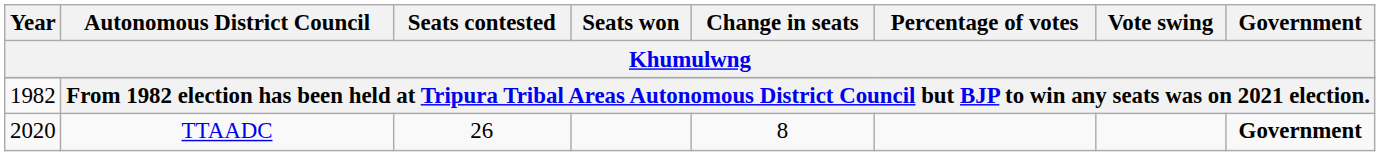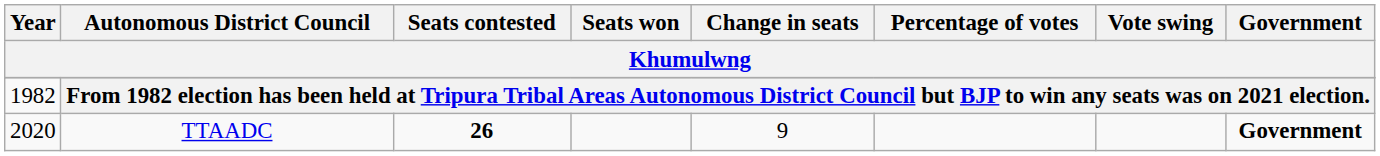(482, 131) normal -> (482, 131) bold
(782, 131) 8 -> (782, 131) 9
